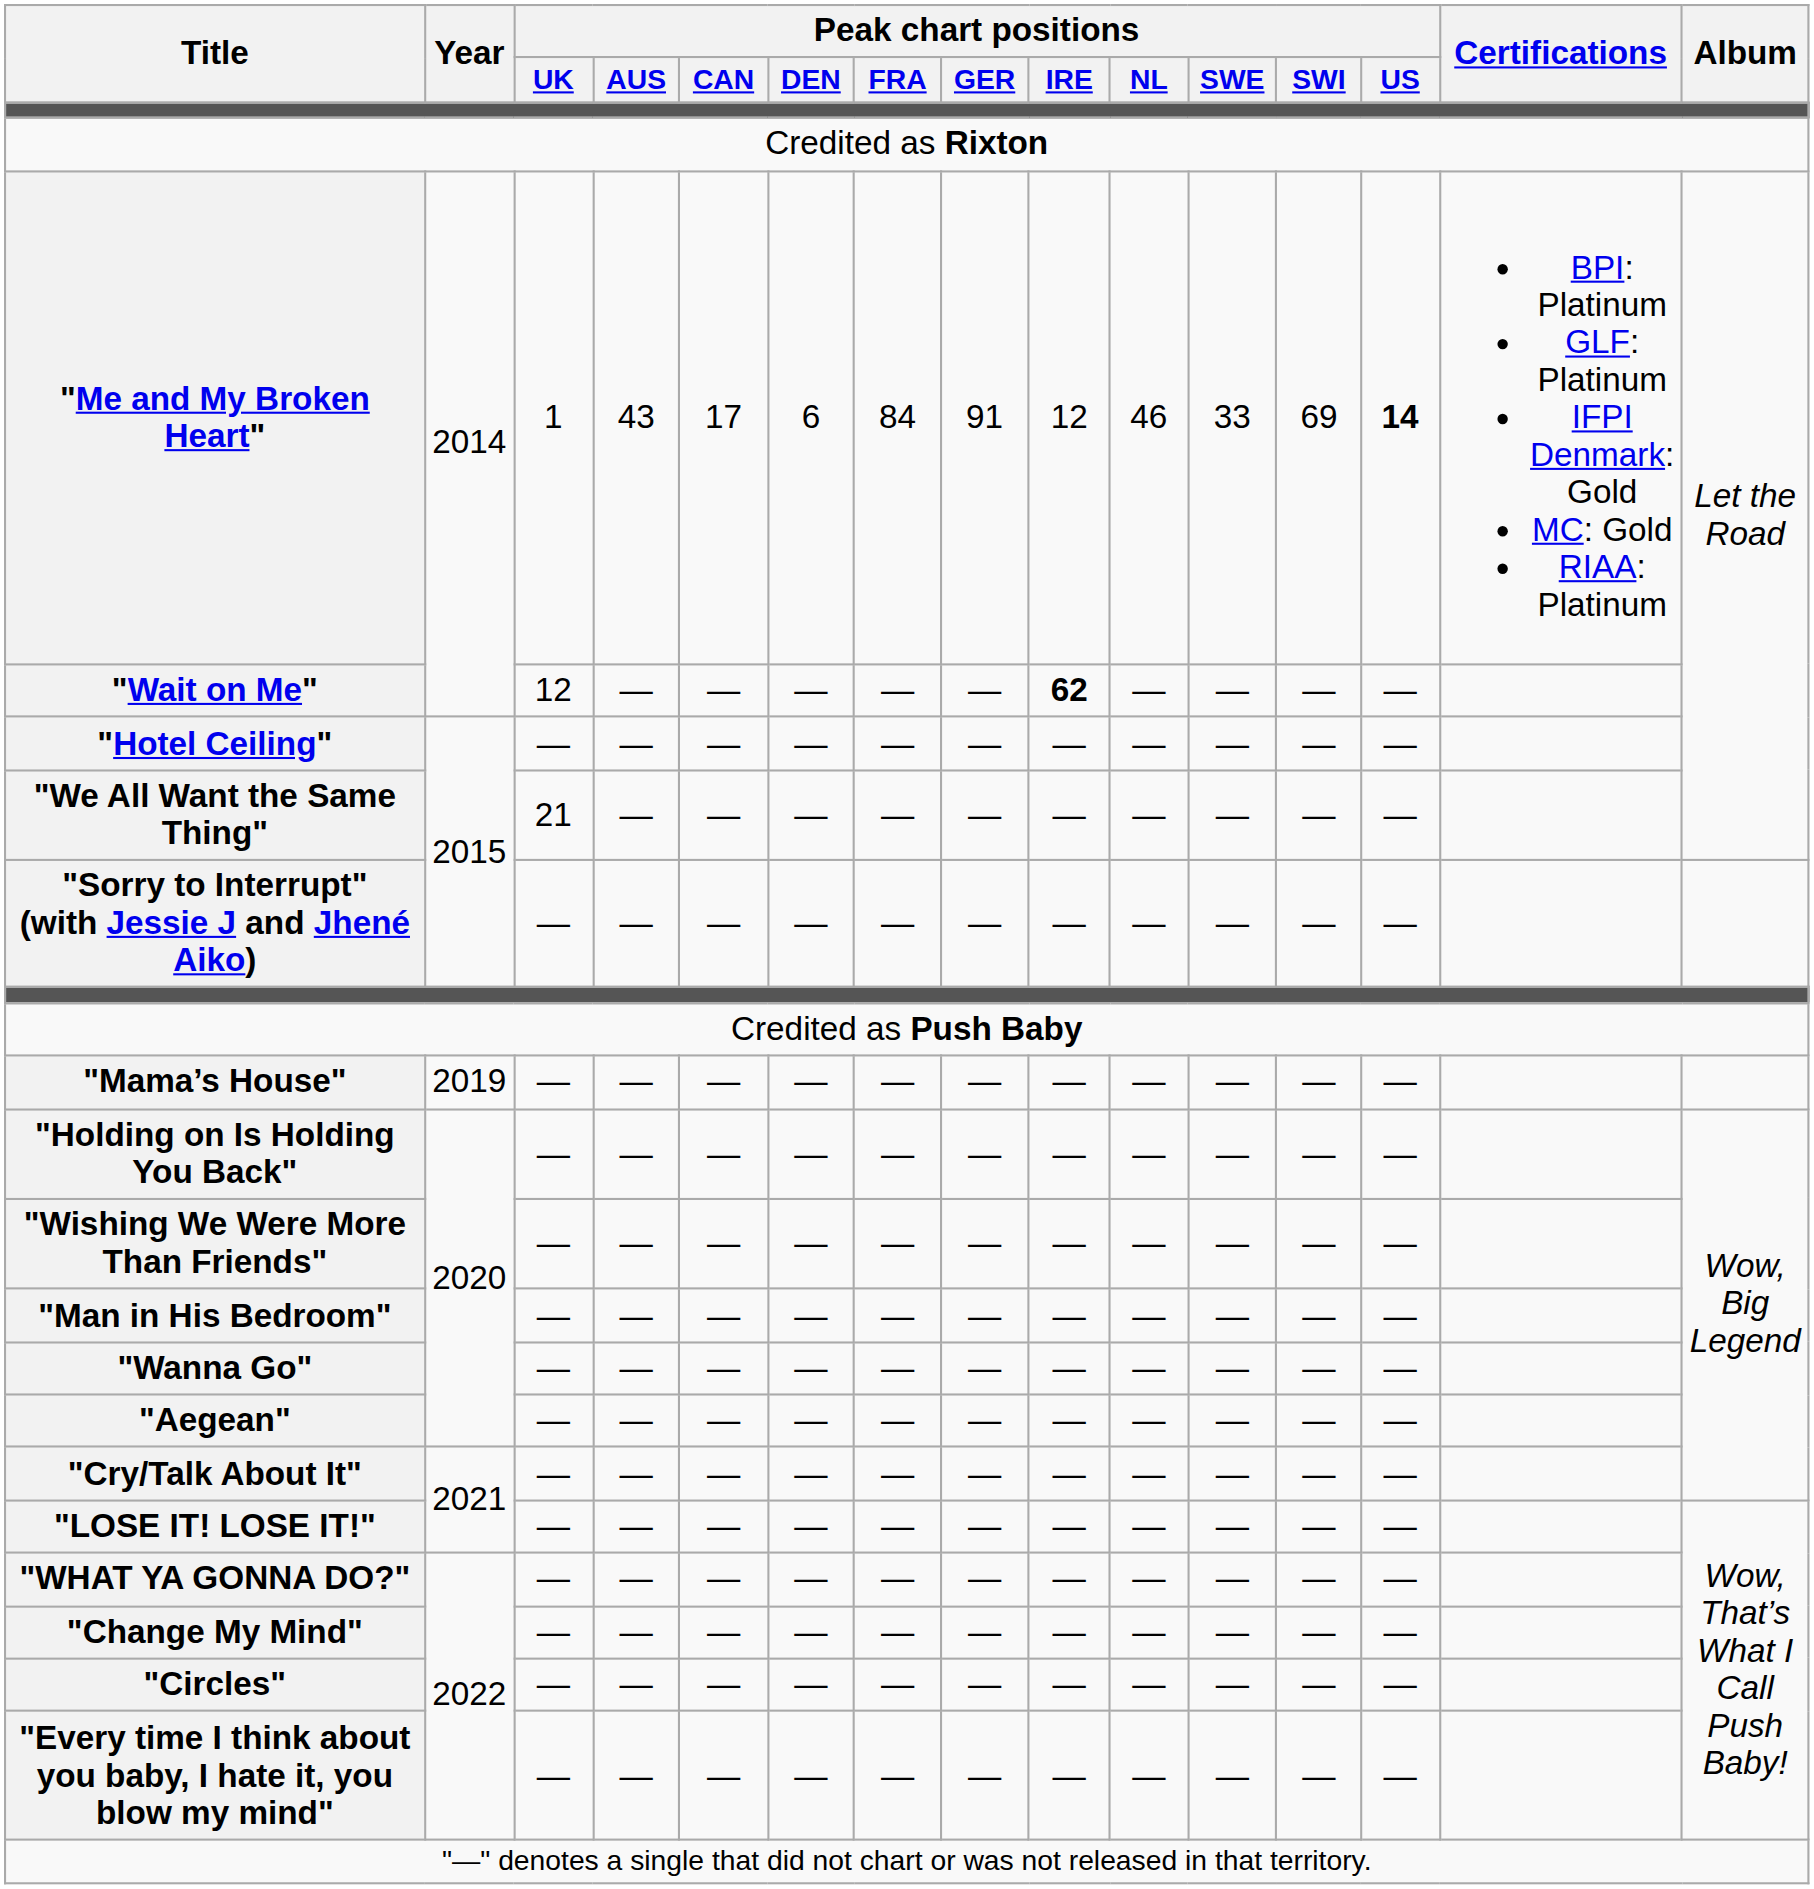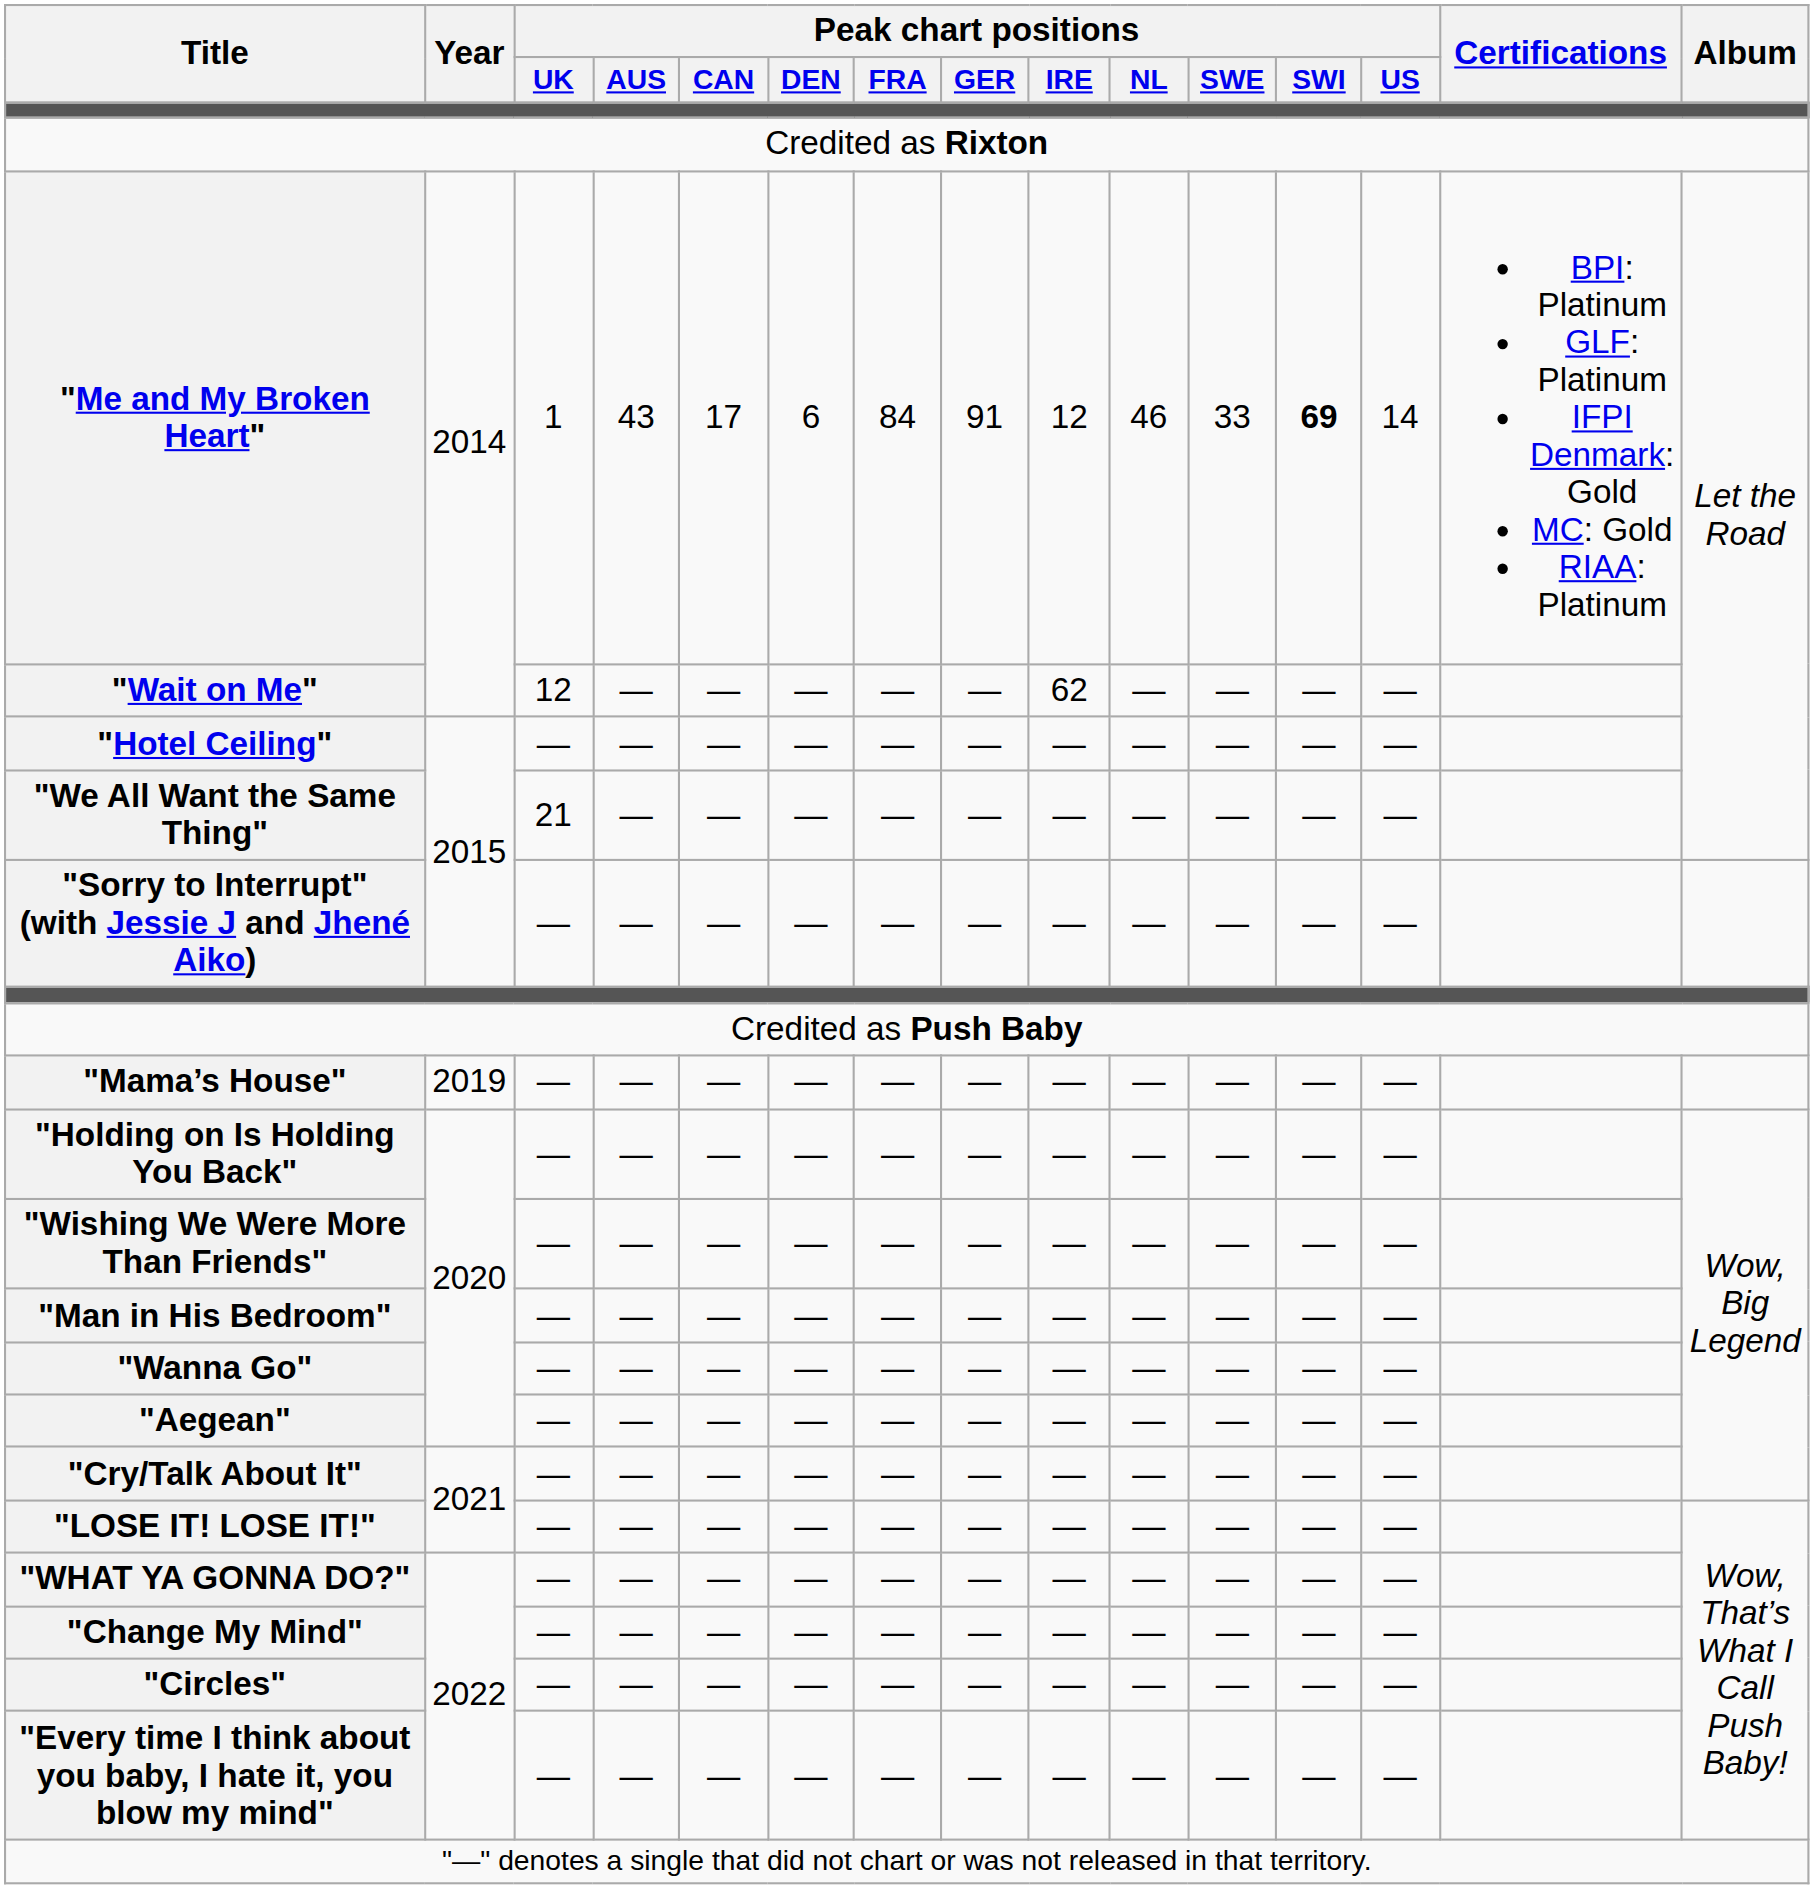(1319, 416) normal -> (1319, 416) bold
(1400, 416) bold -> (1400, 416) normal
(1069, 690) bold -> (1069, 690) normal
